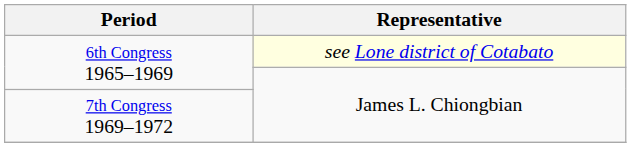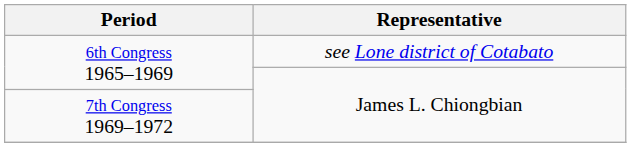(439, 51) lightyellow background -> (439, 51) no background
